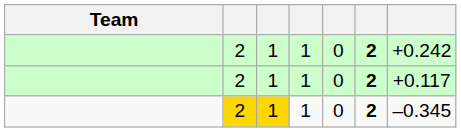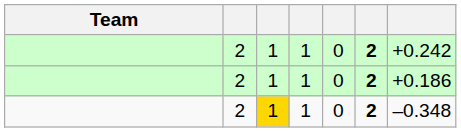(422, 80) +0.117 -> (422, 80) +0.186
(240, 111) gold background -> (240, 111) no background
(422, 111) –0.345 -> (422, 111) –0.348
